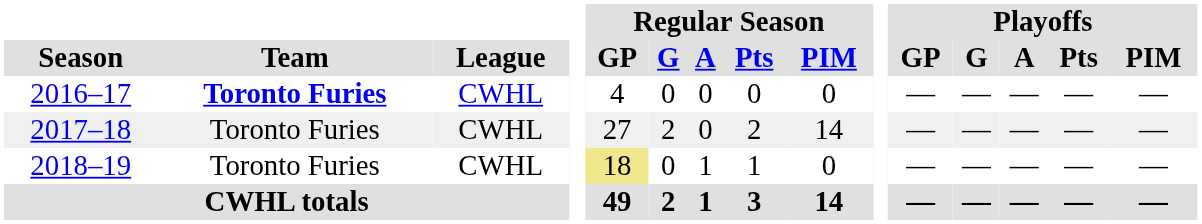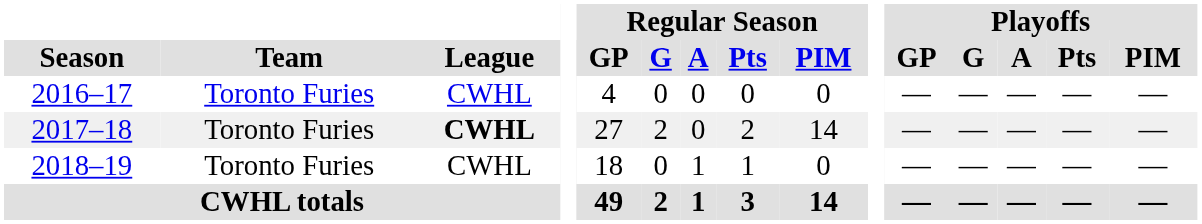(295, 93) bold -> (289, 93) normal
(501, 129) normal -> (489, 129) bold
(617, 165) khaki background -> (609, 165) no background
